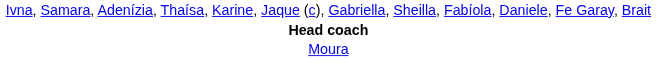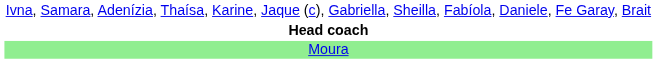(328, 49) no background -> (328, 49) lightgreen background
